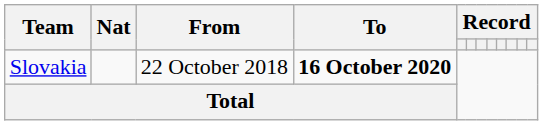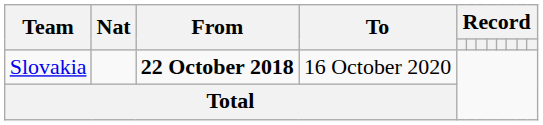(214, 66) normal -> (217, 66) bold
(375, 66) bold -> (378, 66) normal
